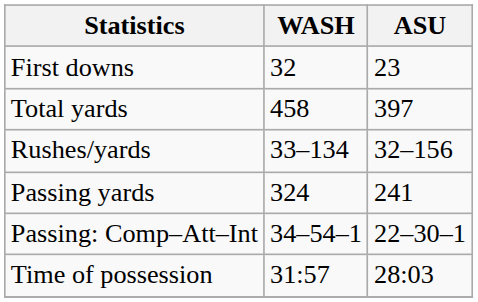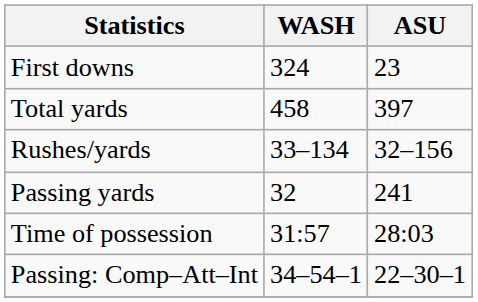(283, 67) 32 -> (290, 67) 324
(290, 192) 324 -> (283, 192) 32
rows swapped: (134, 233) <-> (112, 275)
